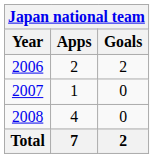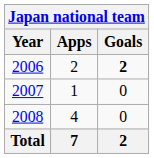(123, 66) normal -> (123, 66) bold
